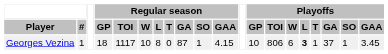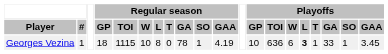(125, 42) 1117 -> (125, 42) 1115
(182, 42) 87 -> (182, 42) 78
(224, 42) 4.15 -> (224, 42) 4.19
(275, 42) 806 -> (275, 42) 636
(328, 42) 37 -> (328, 42) 33
